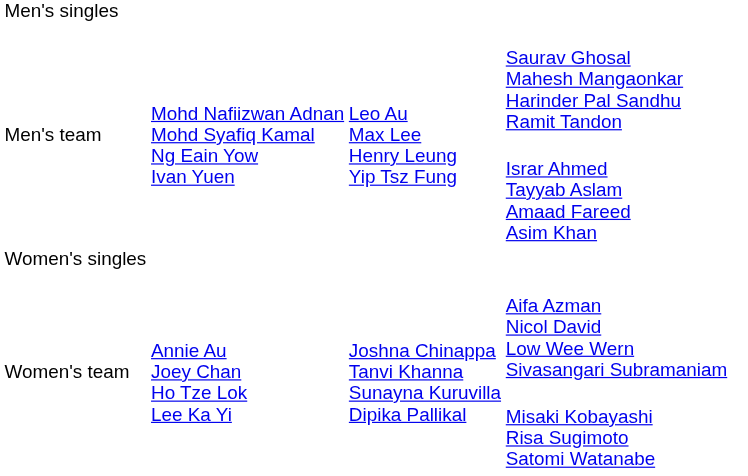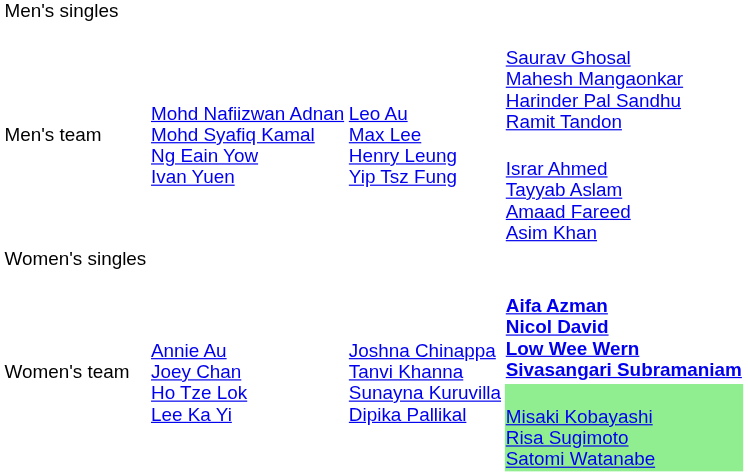(616, 337) normal -> (624, 337) bold
(580, 438) no background -> (580, 438) lightgreen background
